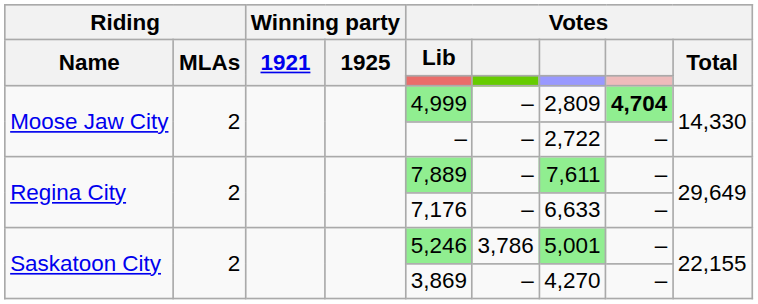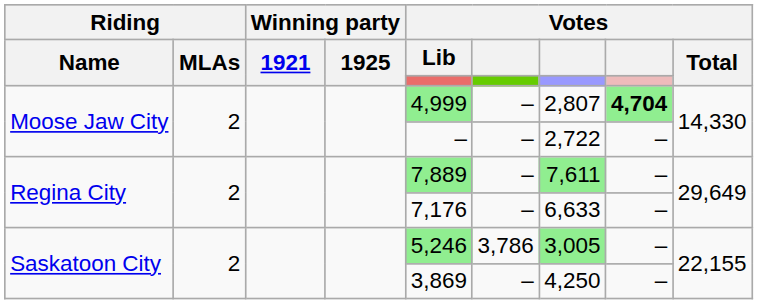(572, 103) 2,809 -> (572, 103) 2,807
(572, 245) 5,001 -> (572, 245) 3,005
(572, 280) 4,270 -> (572, 280) 4,250
